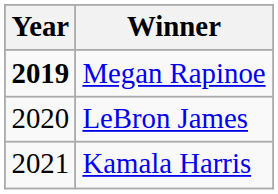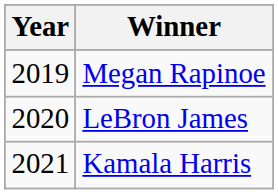(40, 73) bold -> (40, 73) normal
